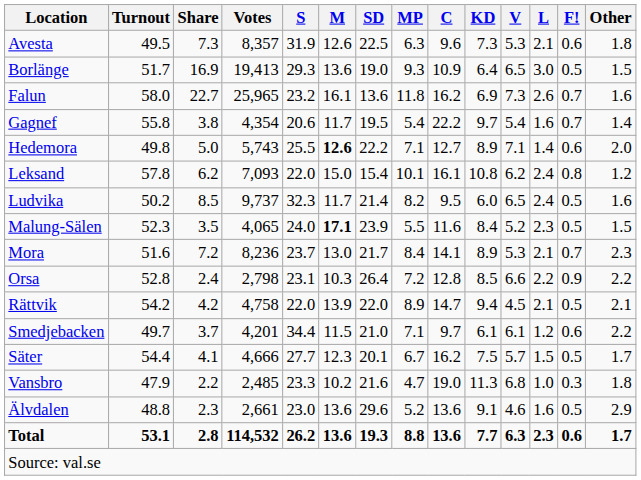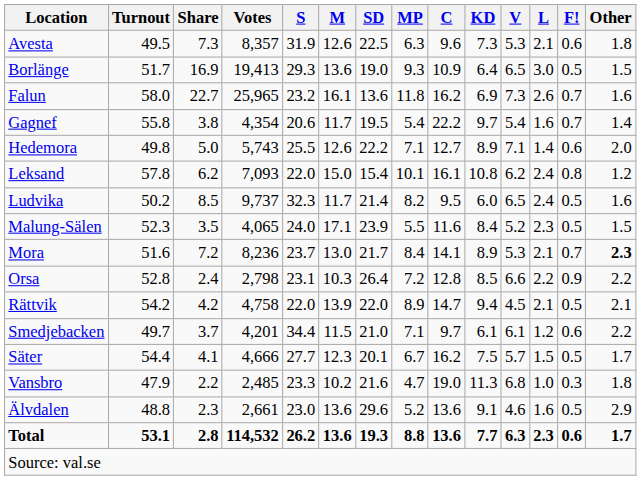(337, 148) bold -> (337, 148) normal
(337, 226) bold -> (337, 226) normal
(621, 252) normal -> (621, 252) bold
